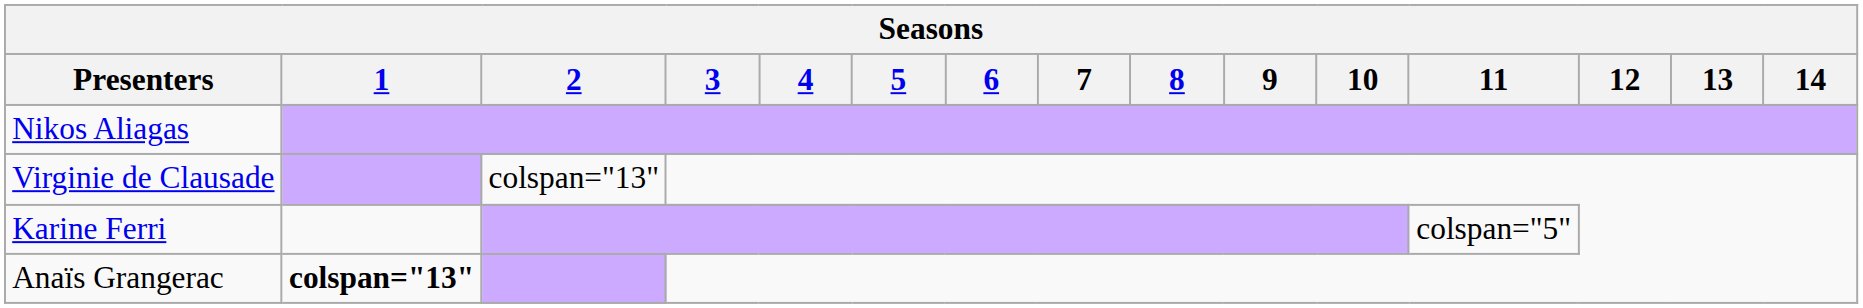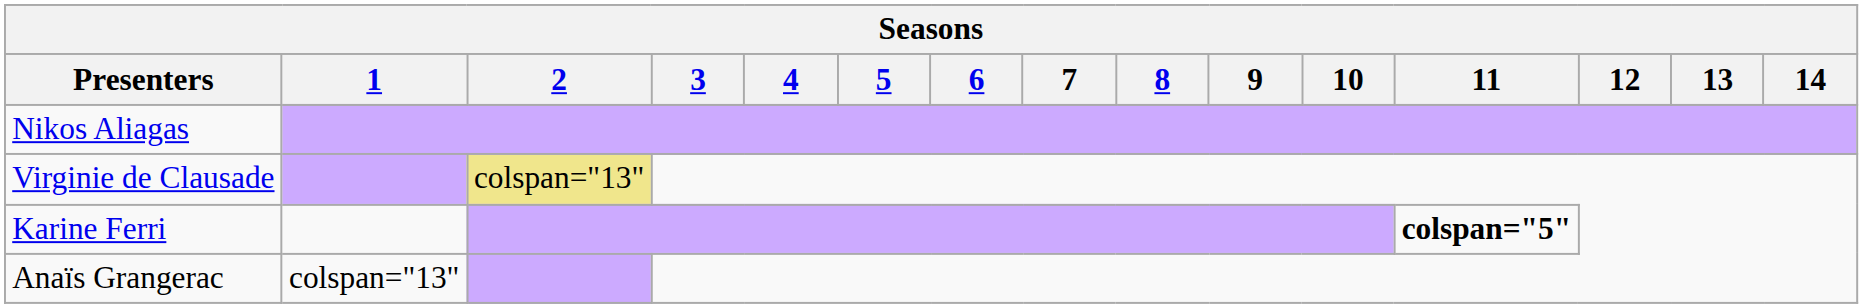(574, 178) no background -> (559, 178) khaki background
(1494, 228) normal -> (1486, 228) bold
(382, 278) bold -> (374, 278) normal
